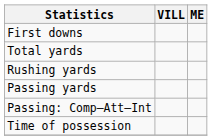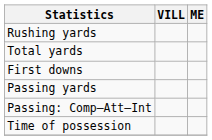rows swapped: (45, 33) <-> (52, 70)
